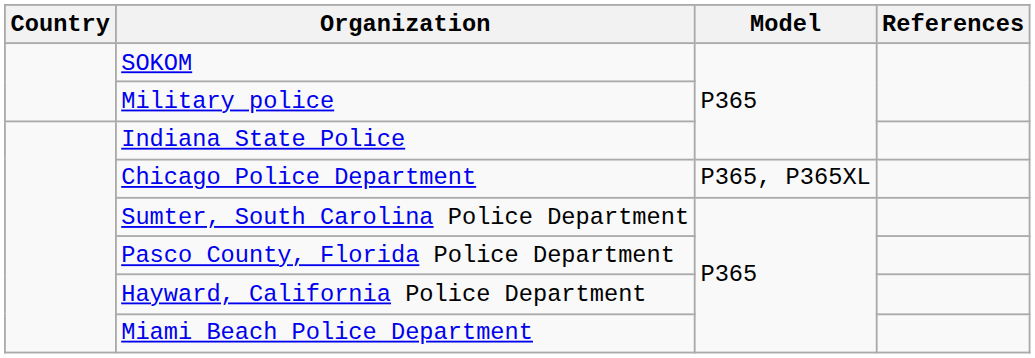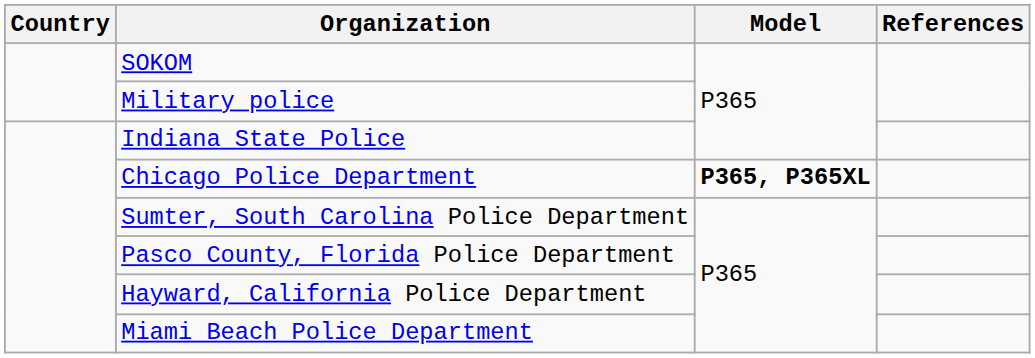(786, 178) normal -> (786, 178) bold
